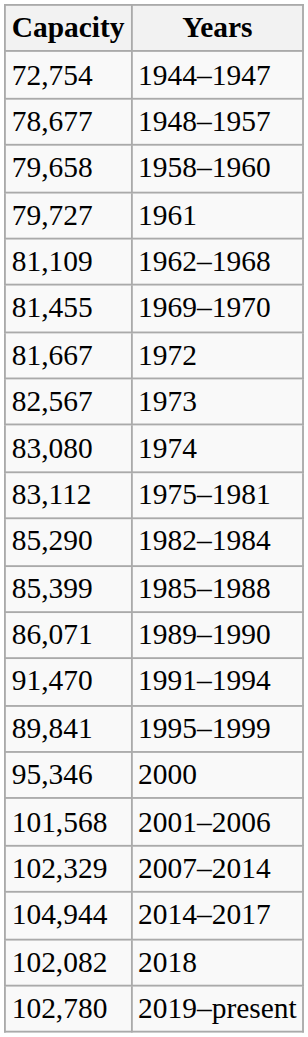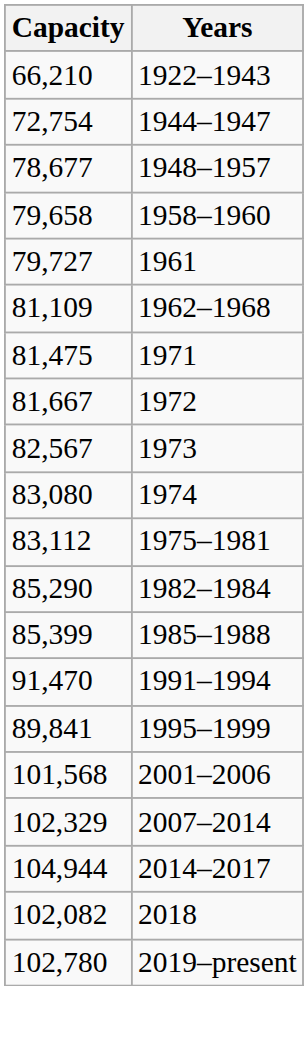+ row: (52, 74)
- row: (52, 307)
+ row: (52, 354)
- row: (52, 634)
- row: (52, 774)
